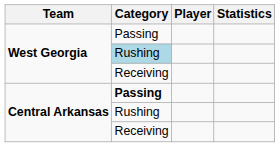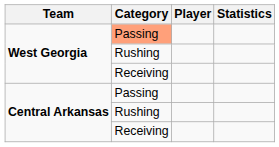(136, 34) no background -> (136, 34) lightsalmon background
(137, 53) lightblue background -> (137, 53) no background
(138, 92) bold -> (136, 92) normal
